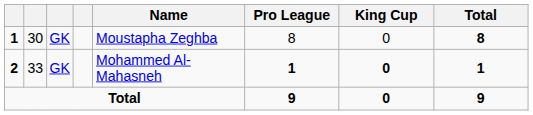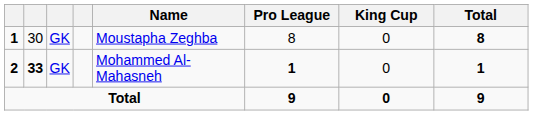(35, 68) normal -> (35, 68) bold
(386, 68) bold -> (386, 68) normal
